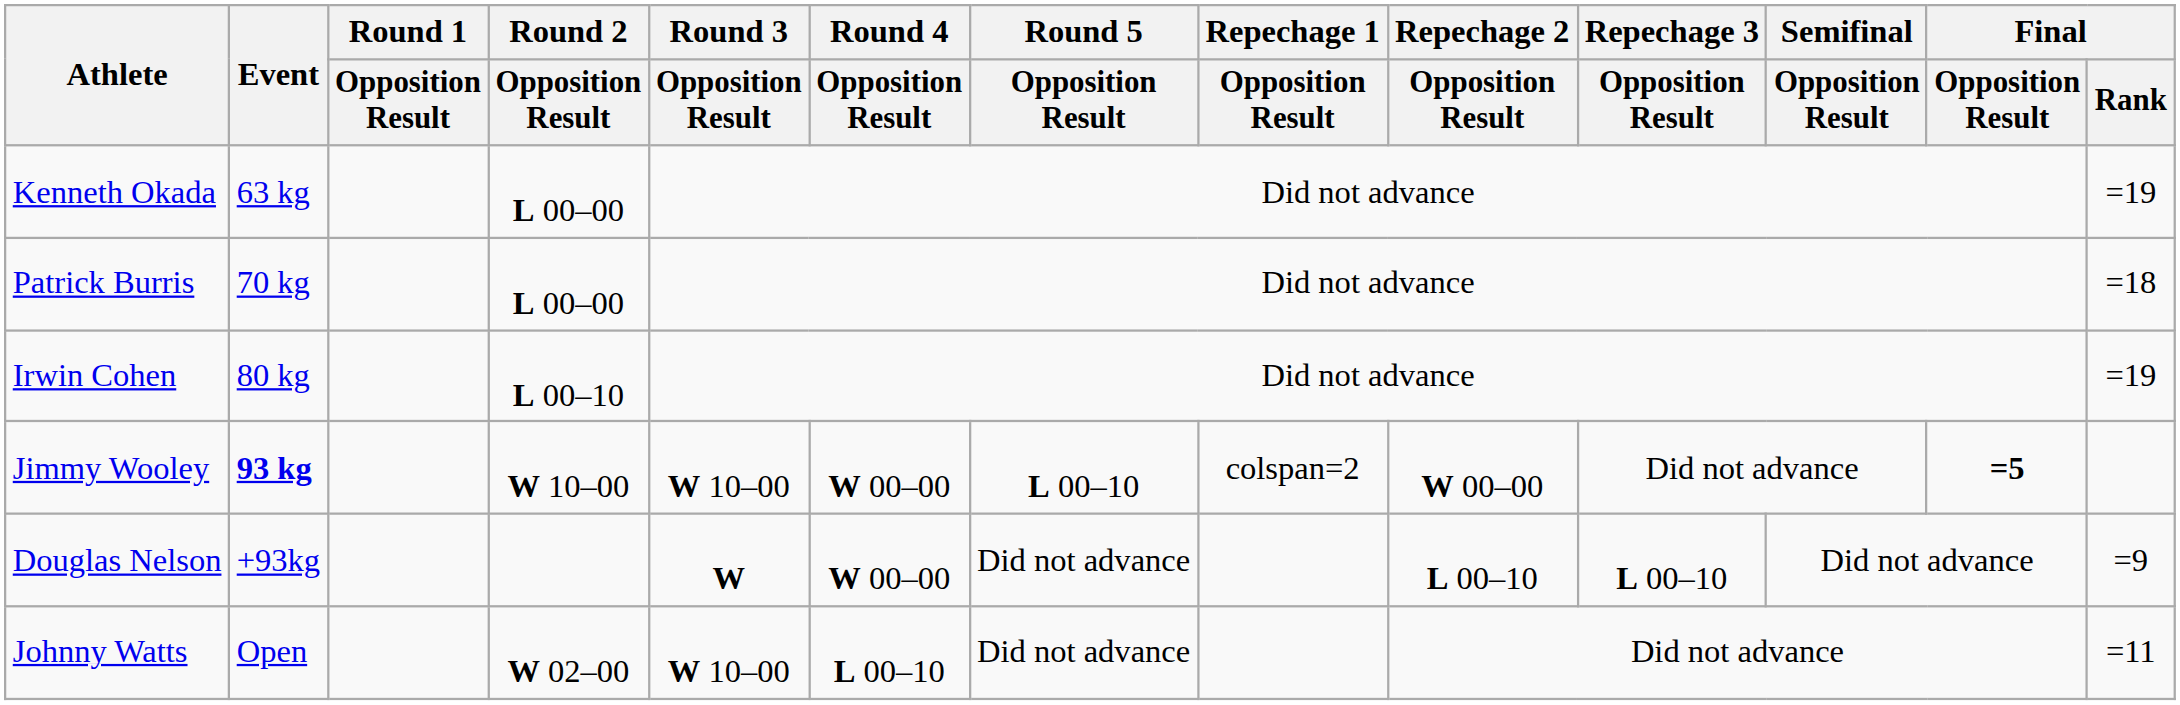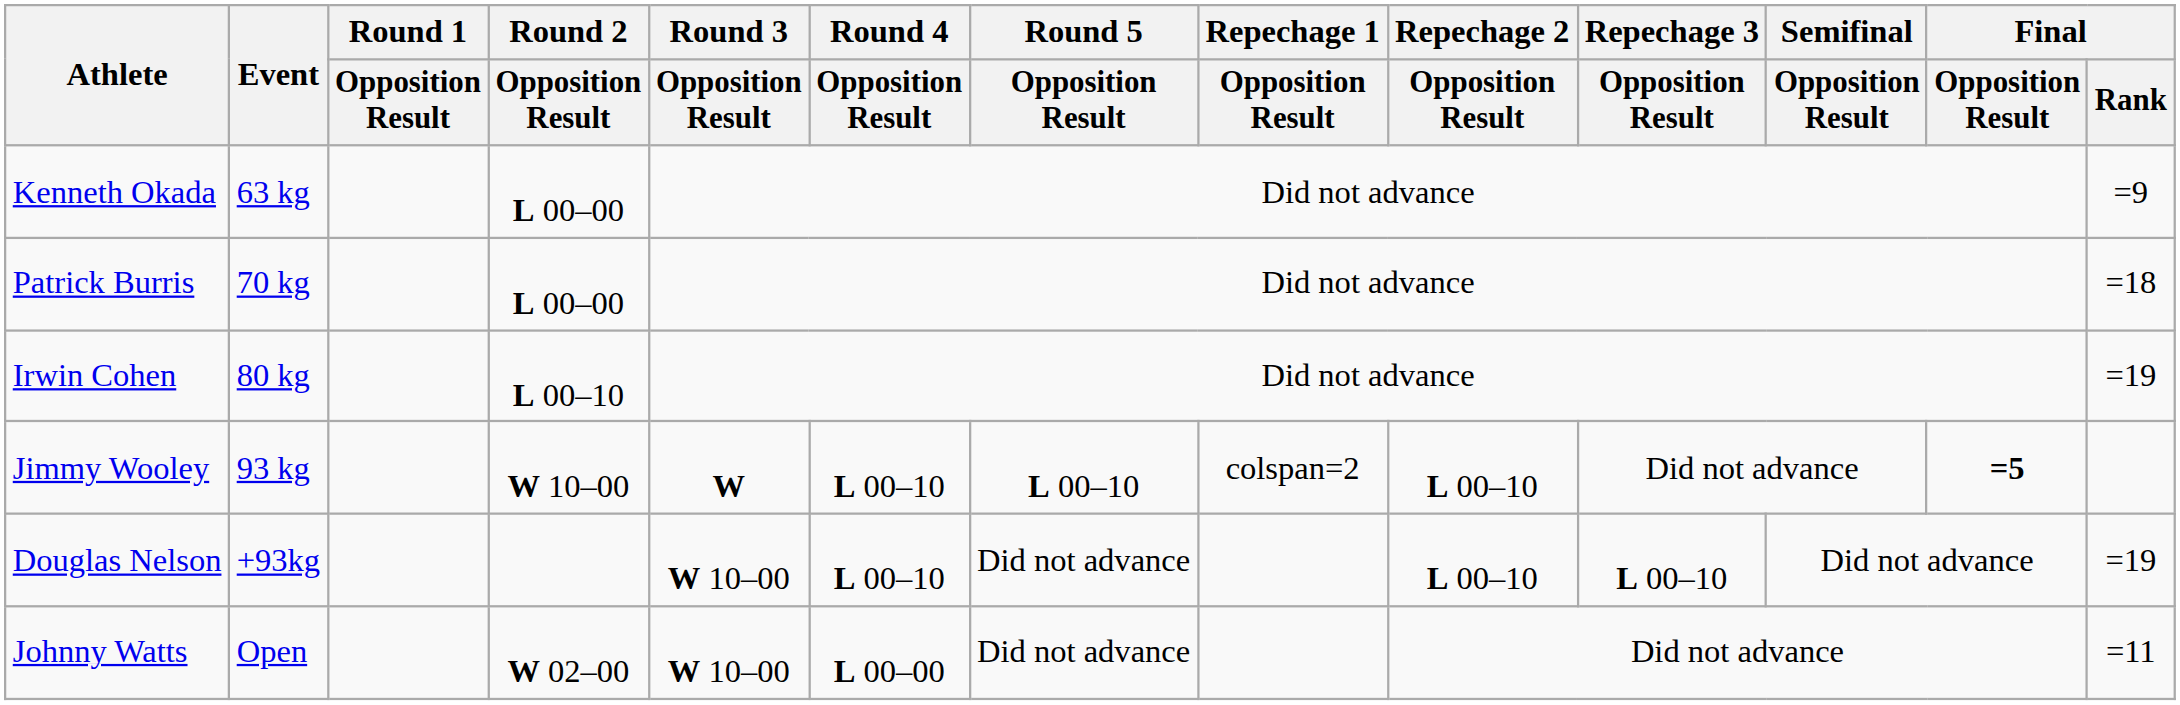(2131, 191) =19 -> (2131, 191) =9
(274, 467) bold -> (273, 467) normal
(729, 487) W 10–00 -> (729, 487) W
(889, 487) W 00–00 -> (889, 487) L 00–10
(1482, 487) W 00–00 -> (1482, 487) L 00–10
(729, 579) W -> (729, 579) W 10–00
(889, 579) W 00–00 -> (889, 579) L 00–10
(2131, 559) =9 -> (2131, 559) =19
(889, 671) L 00–10 -> (889, 671) L 00–00
